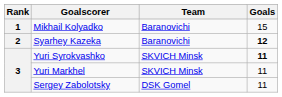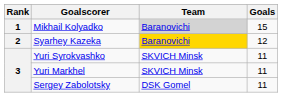(166, 27) no background -> (166, 27) lightgrey background
(166, 41) no background -> (166, 41) gold background
(262, 41) bold -> (262, 41) normal
(262, 56) bold -> (262, 56) normal
